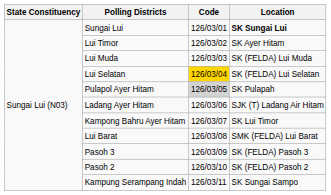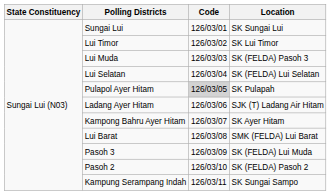(259, 27) bold -> (257, 28) normal
(258, 43) SK Ayer Hitam -> (255, 43) SK Lui Timor
(272, 59) SK (FELDA) Lui Muda -> (270, 59) SK (FELDA) Pasoh 3
(209, 74) gold background -> (209, 74) no background
(255, 121) SK Lui Timor -> (258, 121) SK Ayer Hitam
(270, 152) SK (FELDA) Pasoh 3 -> (272, 152) SK (FELDA) Lui Muda
